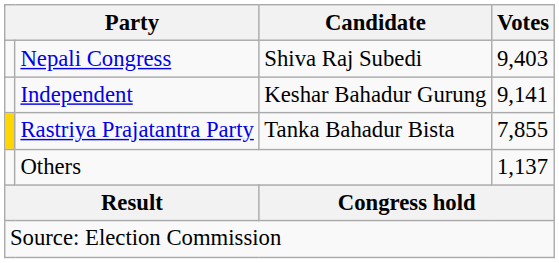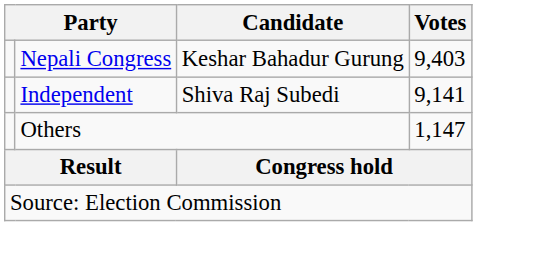(343, 58) Shiva Raj Subedi -> (293, 58) Keshar Bahadur Gurung
(375, 94) Keshar Bahadur Gurung -> (261, 94) Shiva Raj Subedi
- row: (137, 130)
(522, 166) 1,137 -> (440, 130) 1,147
